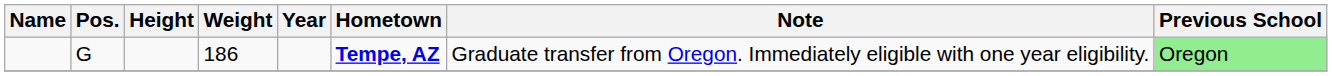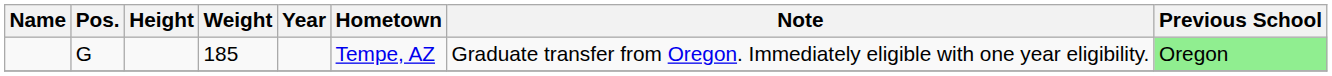(221, 53) 186 -> (221, 53) 185
(388, 53) bold -> (385, 53) normal
